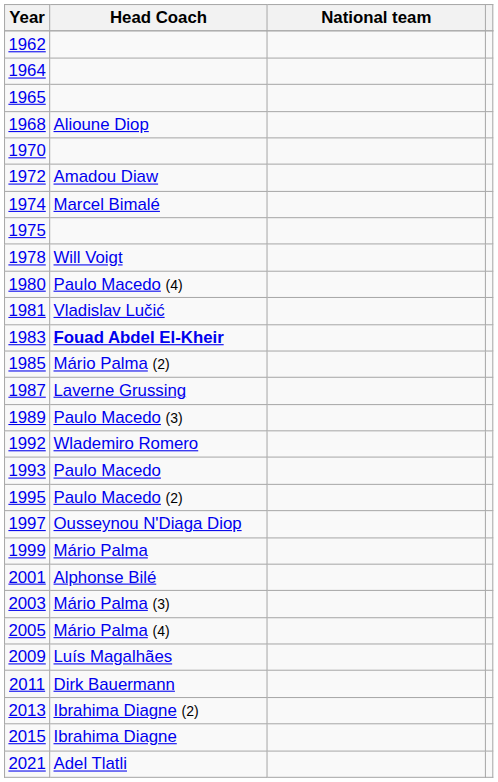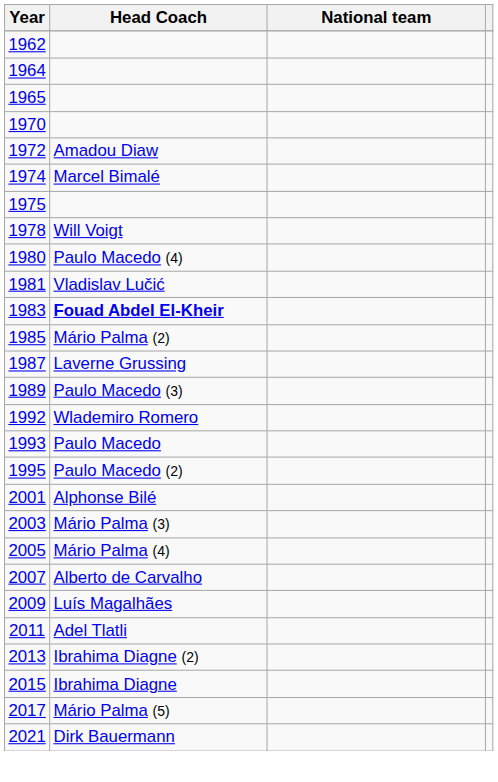- row: (27, 124)
- row: (27, 524)
- row: (27, 550)
+ row: (27, 577)
(114, 683) Dirk Bauermann -> (90, 630) Adel Tlatli
+ row: (27, 710)
(90, 763) Adel Tlatli -> (114, 737) Dirk Bauermann
